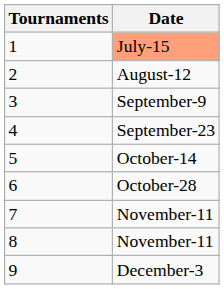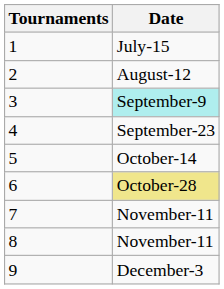(143, 46) lightsalmon background -> (143, 46) no background
(162, 102) no background -> (162, 102) paleturquoise background
(157, 185) no background -> (157, 185) khaki background
